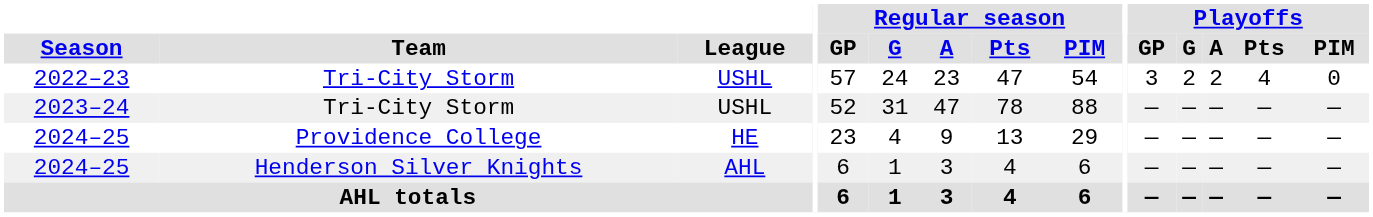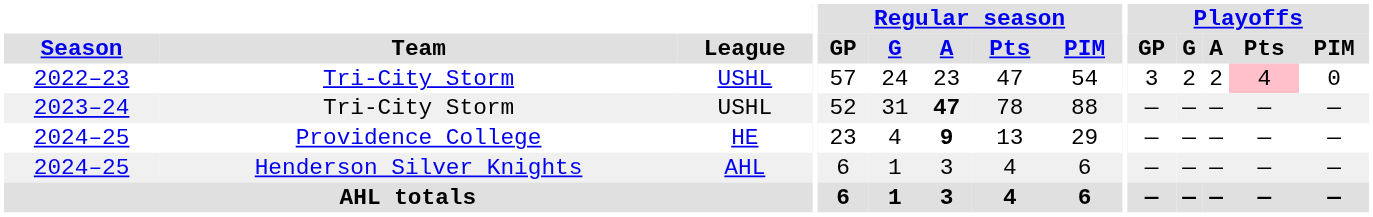(1264, 78) no background -> (1264, 78) pink background
(947, 108) normal -> (947, 108) bold
(947, 138) normal -> (947, 138) bold
